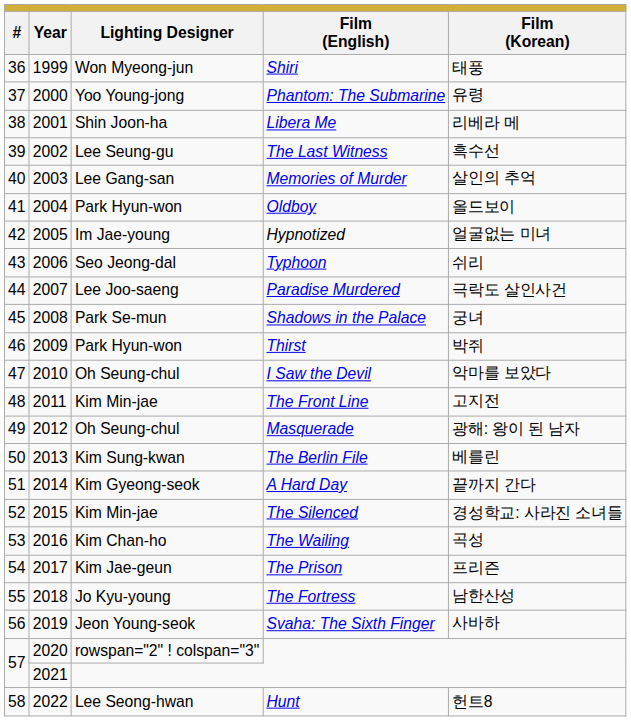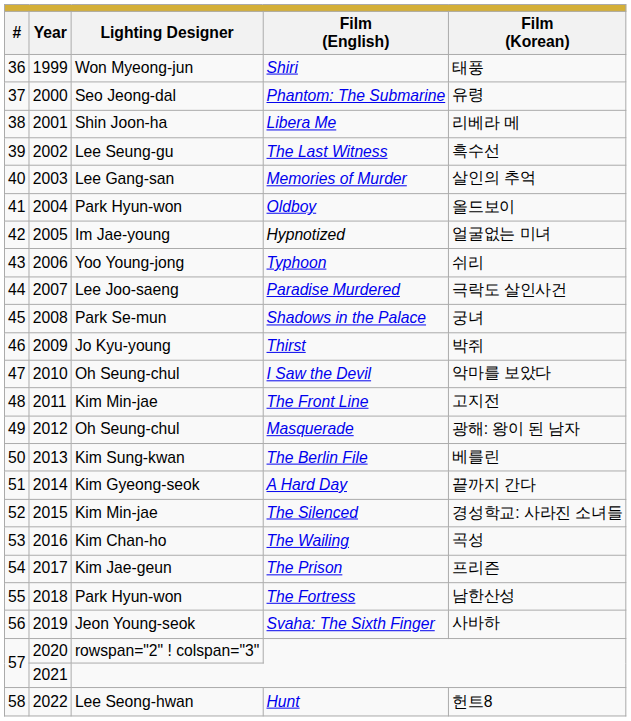(130, 95) Yoo Young-jong -> (125, 95) Seo Jeong-dal
(125, 262) Seo Jeong-dal -> (130, 262) Yoo Young-jong
(128, 346) Park Hyun-won -> (123, 346) Jo Kyu-young
(123, 596) Jo Kyu-young -> (128, 596) Park Hyun-won
